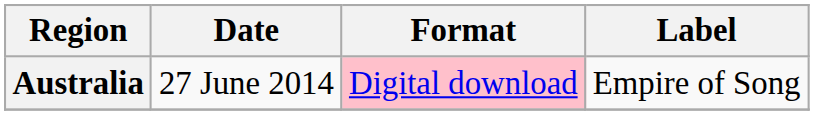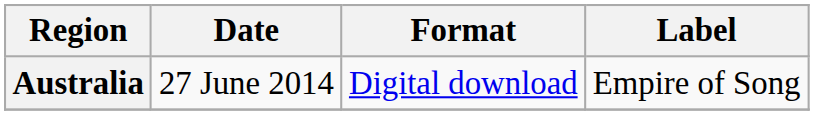(463, 82) pink background -> (463, 82) no background
